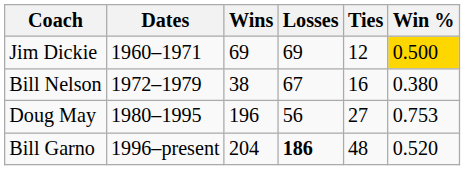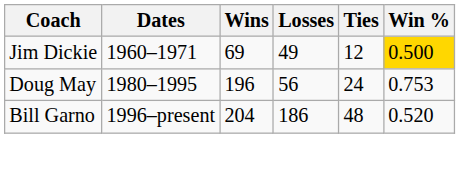(293, 52) 69 -> (288, 52) 49
- row: (55, 84)
(358, 116) 27 -> (354, 84) 24
(298, 148) bold -> (293, 116) normal
